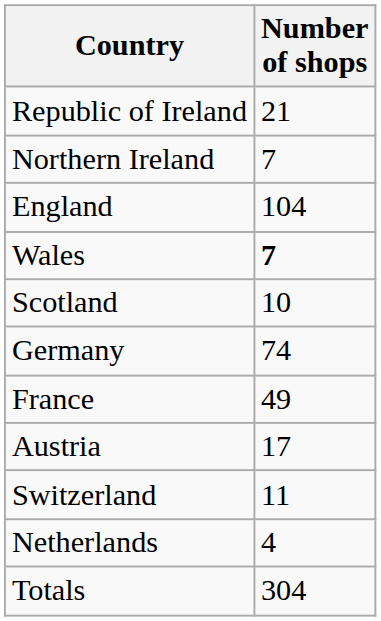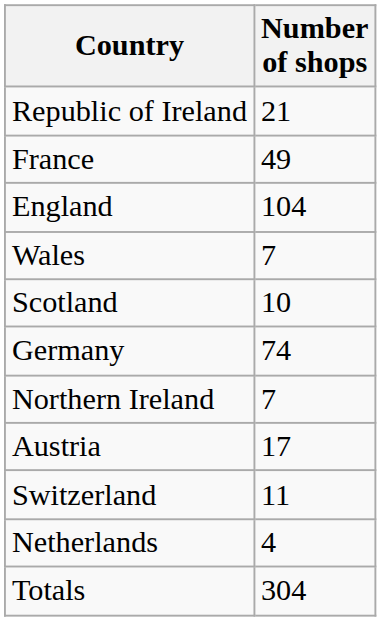rows swapped: (113, 158) <-> (53, 398)
(269, 254) bold -> (269, 254) normal
